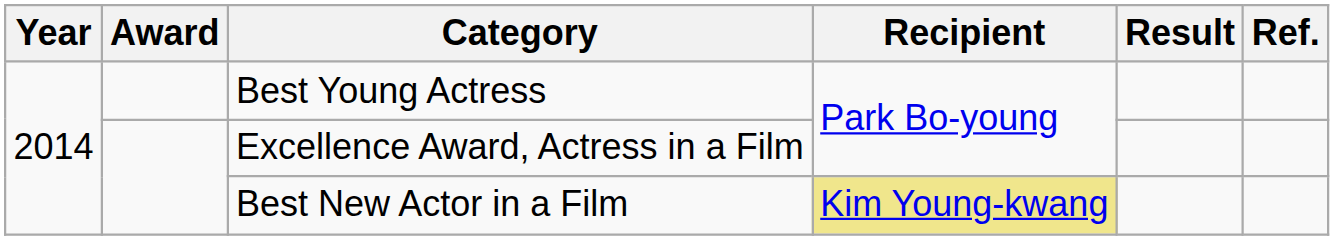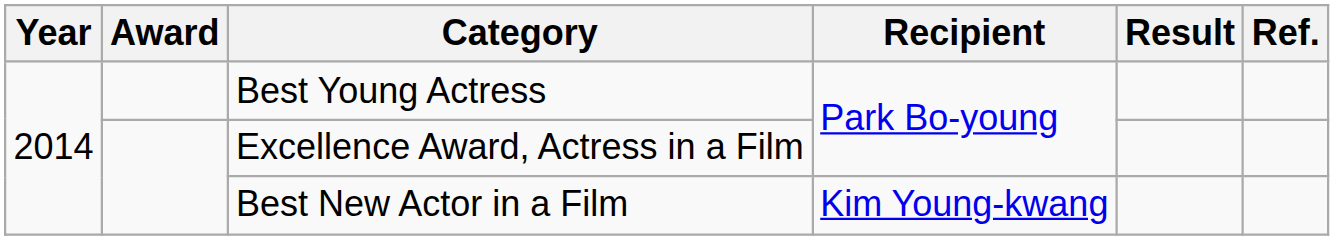(964, 204) khaki background -> (964, 204) no background
